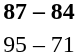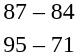(39, 11) bold -> (39, 11) normal
